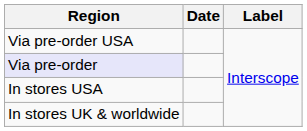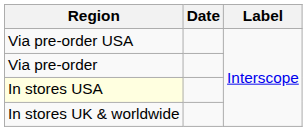(53, 65) lavender background -> (53, 65) no background
(55, 89) no background -> (55, 89) lightyellow background
